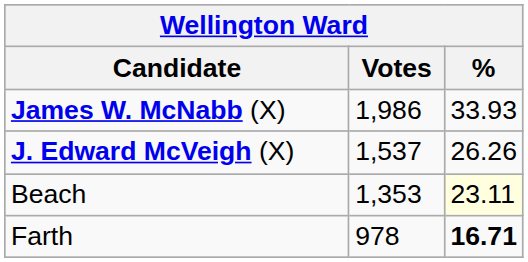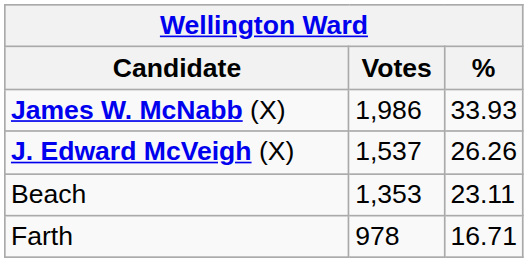(483, 194) lightyellow background -> (483, 194) no background
(484, 236) bold -> (484, 236) normal
